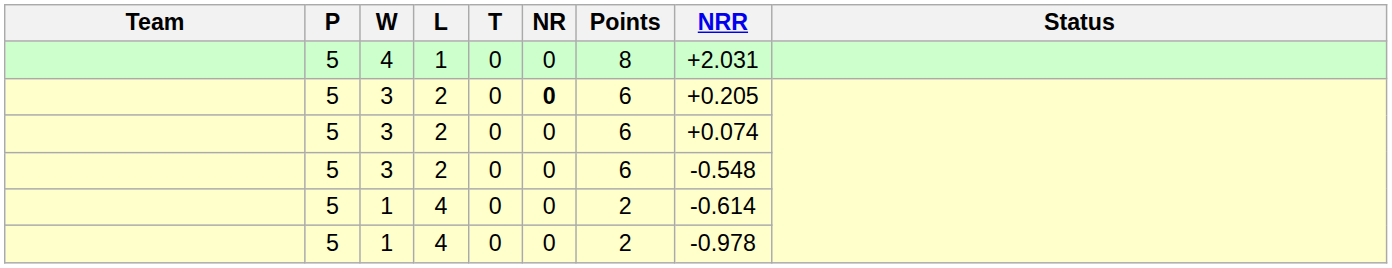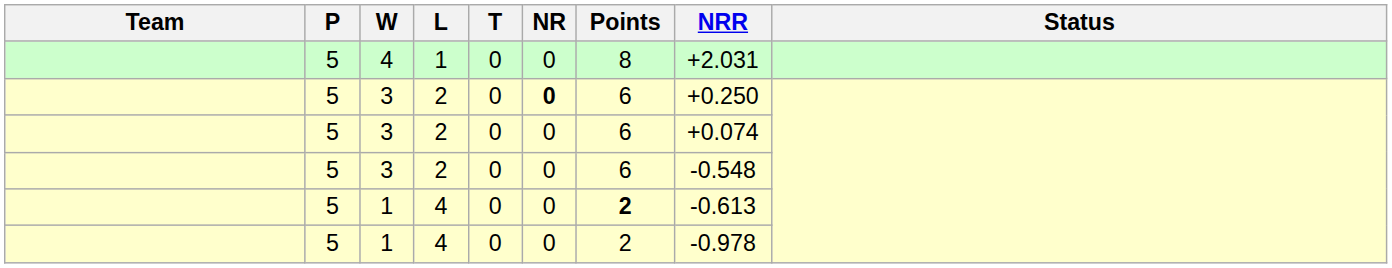(723, 96) +0.205 -> (723, 96) +0.250
(625, 206) normal -> (625, 206) bold
(723, 206) -0.614 -> (723, 206) -0.613
